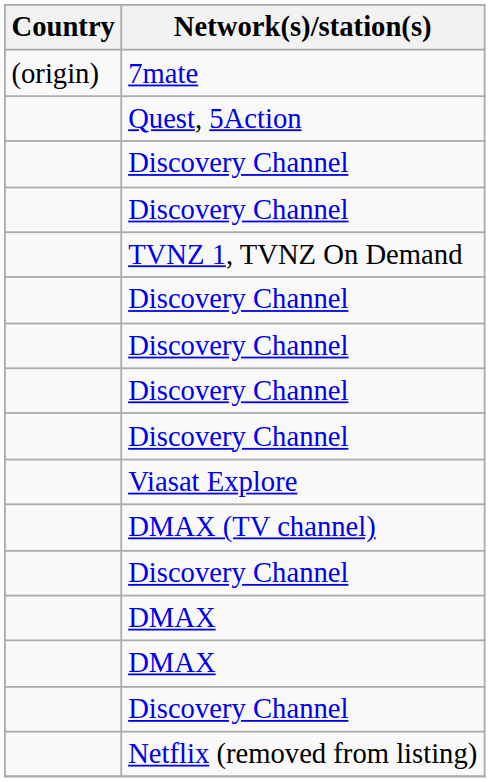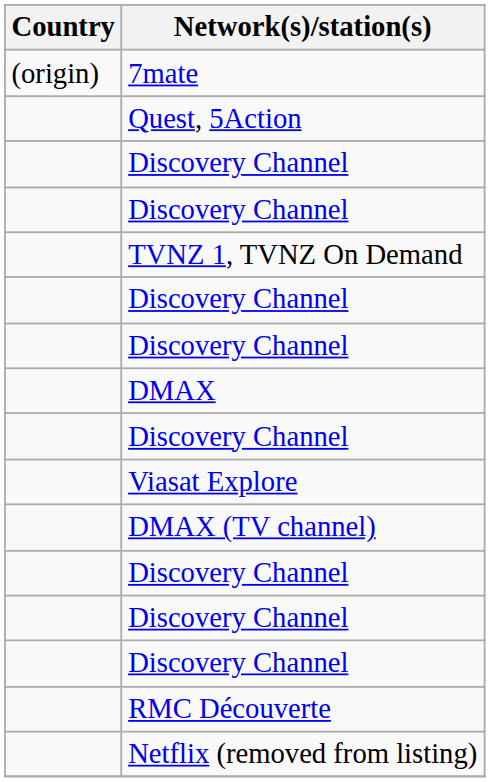(238, 390) Discovery Channel -> (172, 390) DMAX
(172, 617) DMAX -> (238, 617) Discovery Channel
(172, 663) DMAX -> (238, 663) Discovery Channel
(238, 708) Discovery Channel -> (230, 708) RMC Découverte
